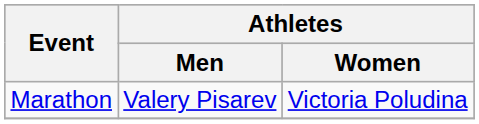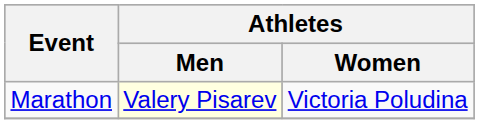(200, 100) no background -> (200, 100) lightyellow background
